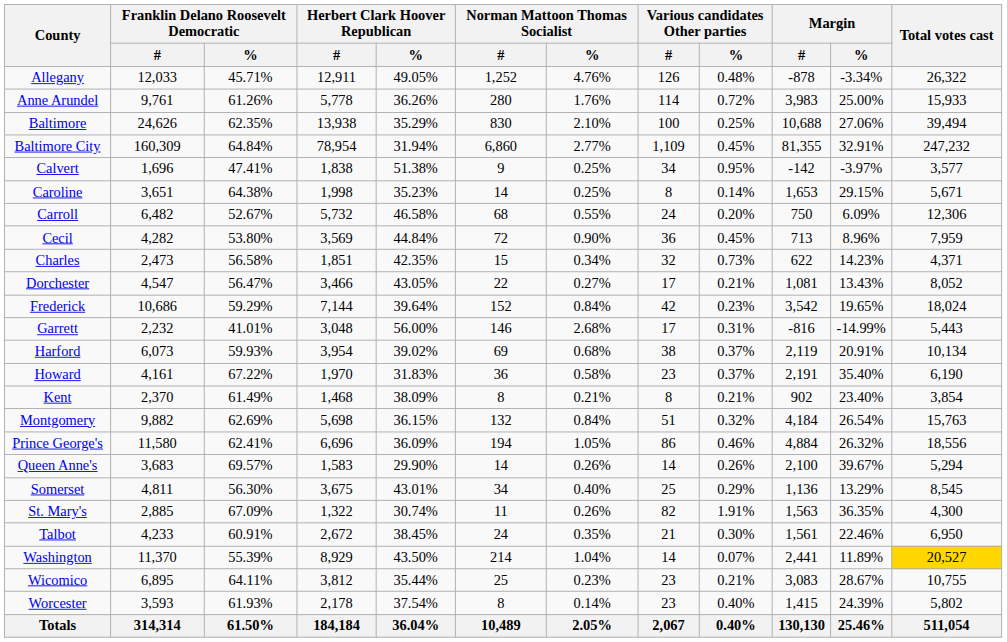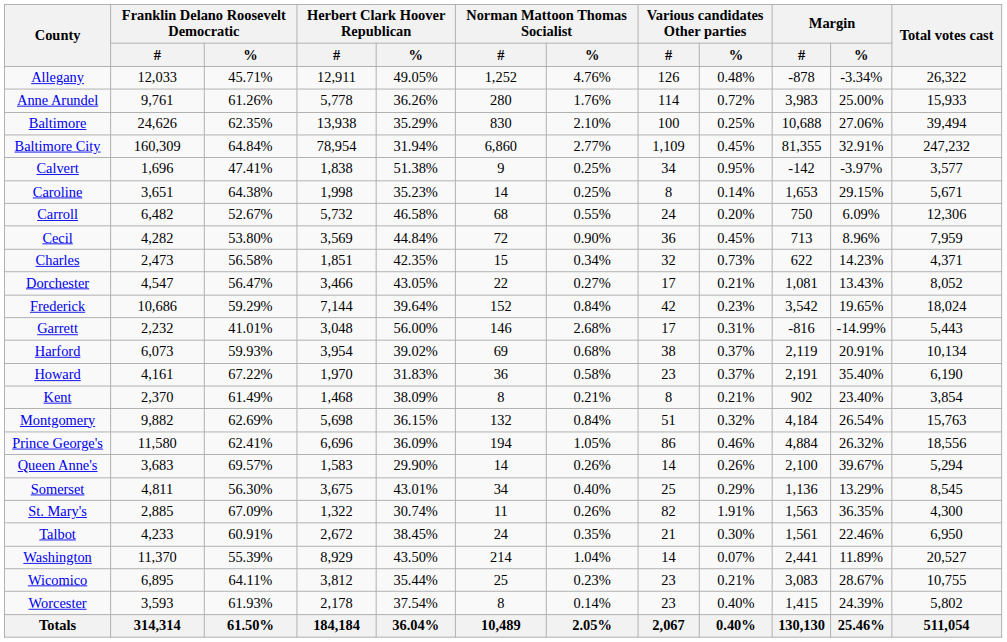(947, 557) gold background -> (947, 557) no background
